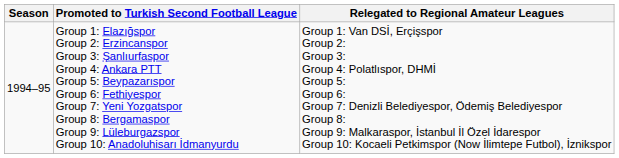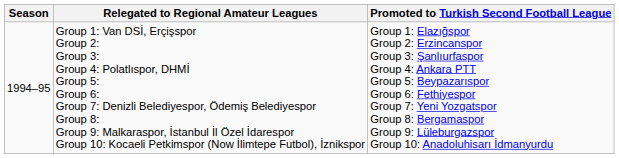columns swapped: (176, 13) <-> (457, 13)
